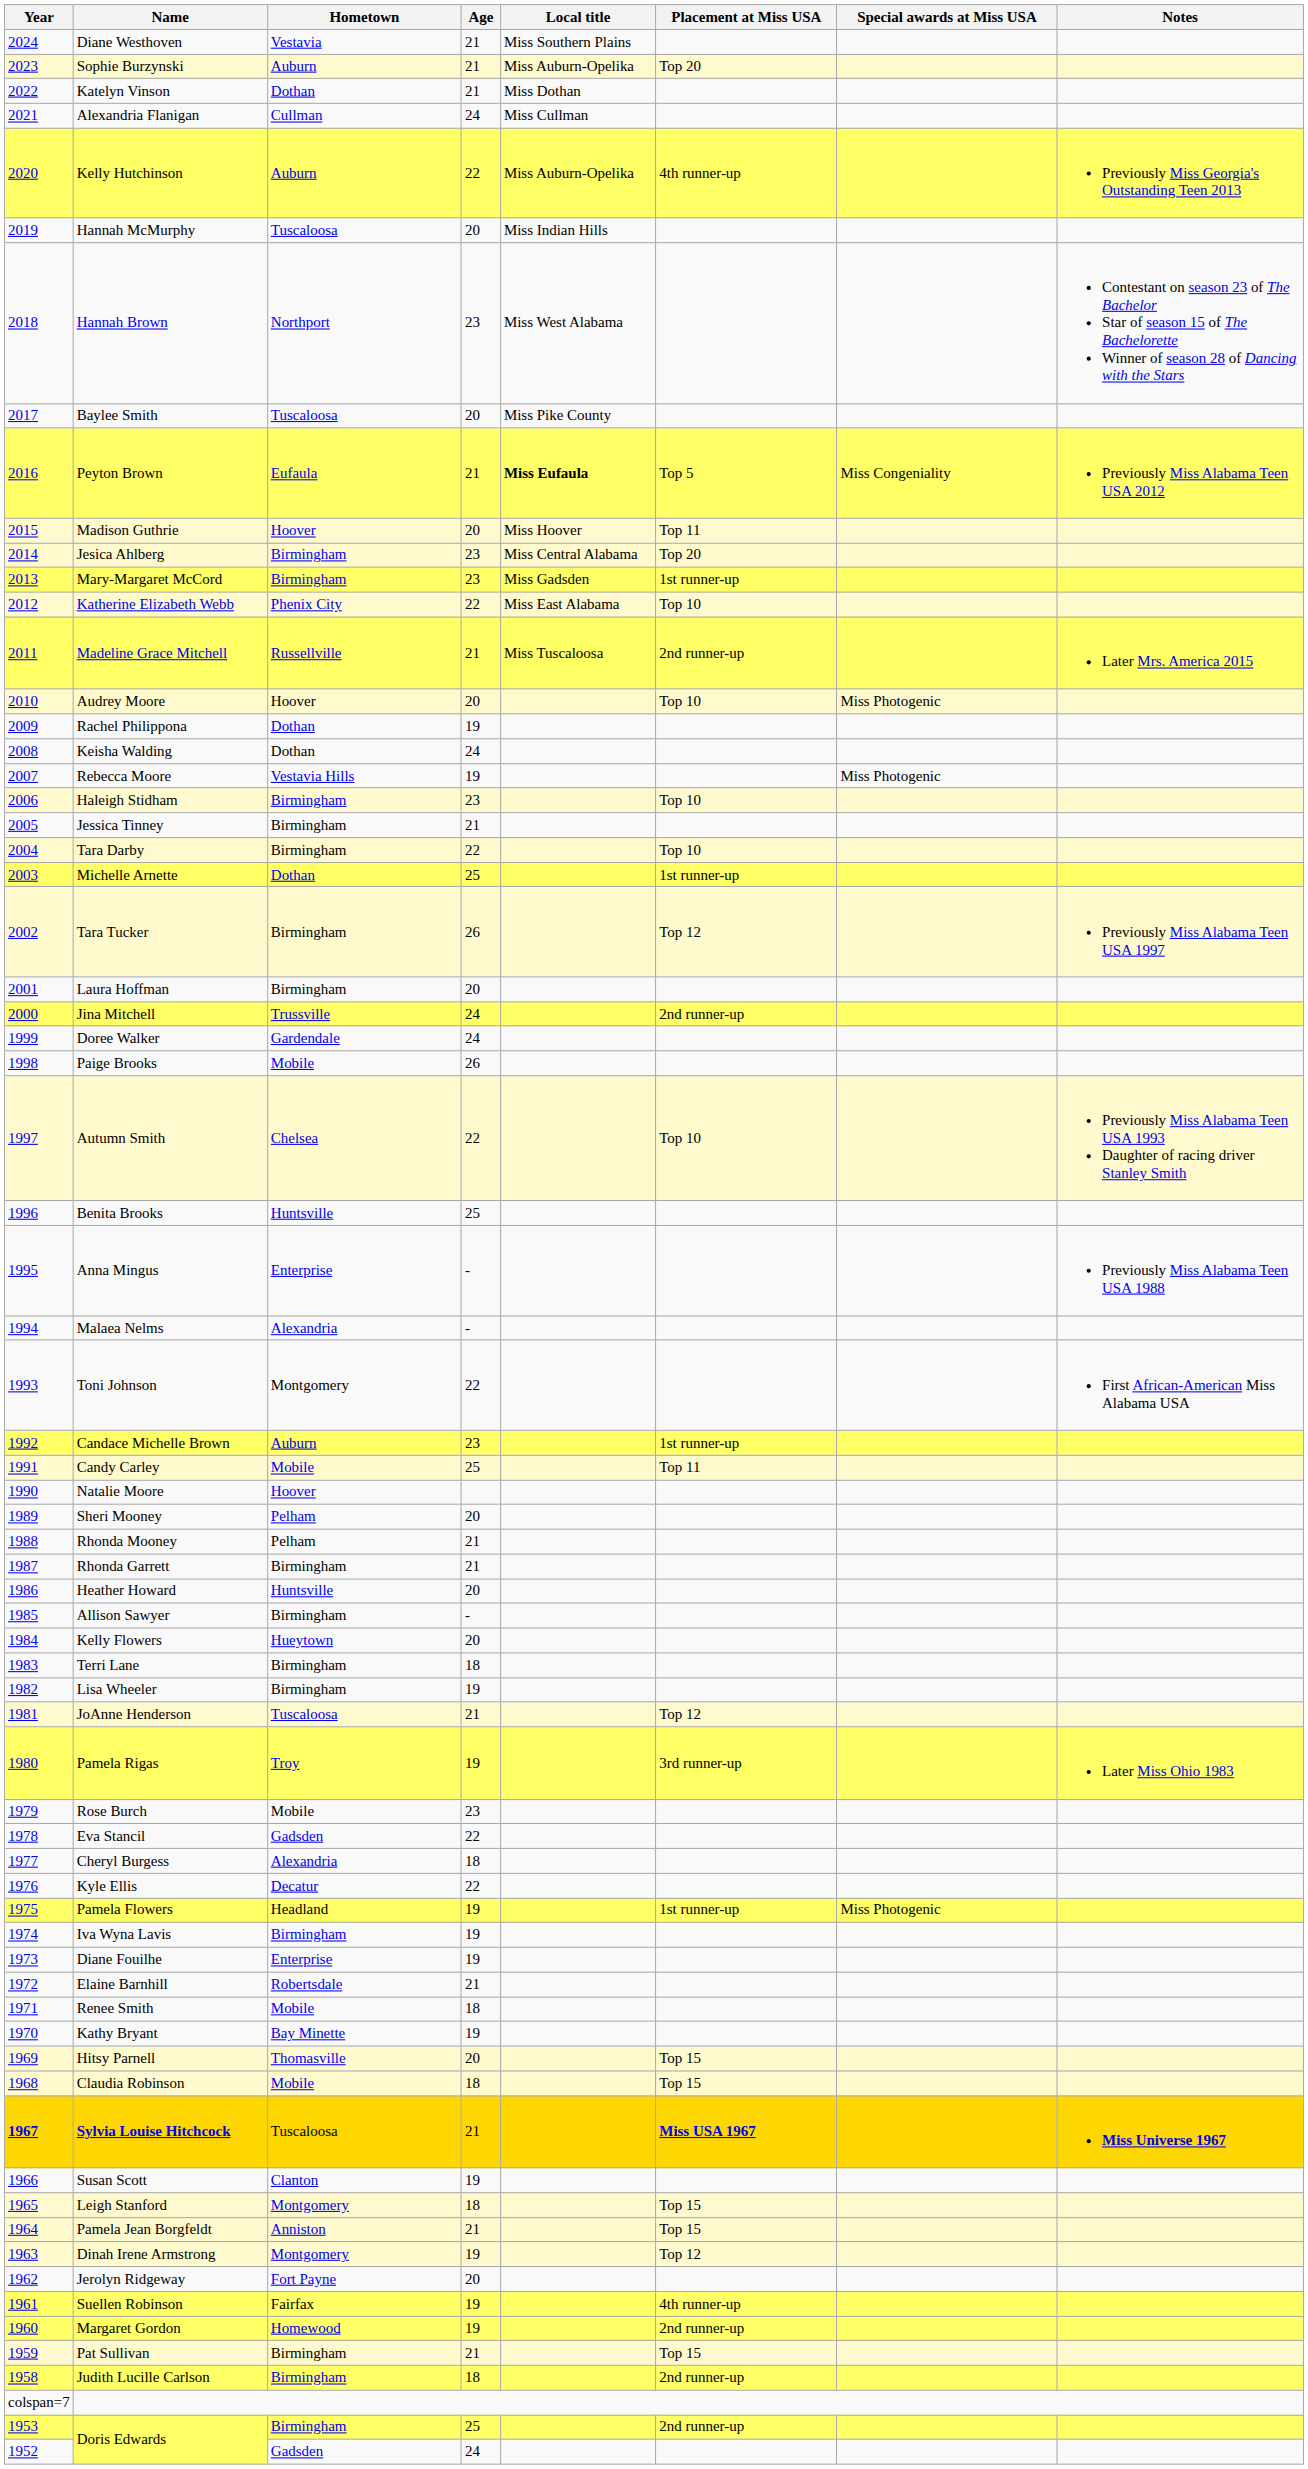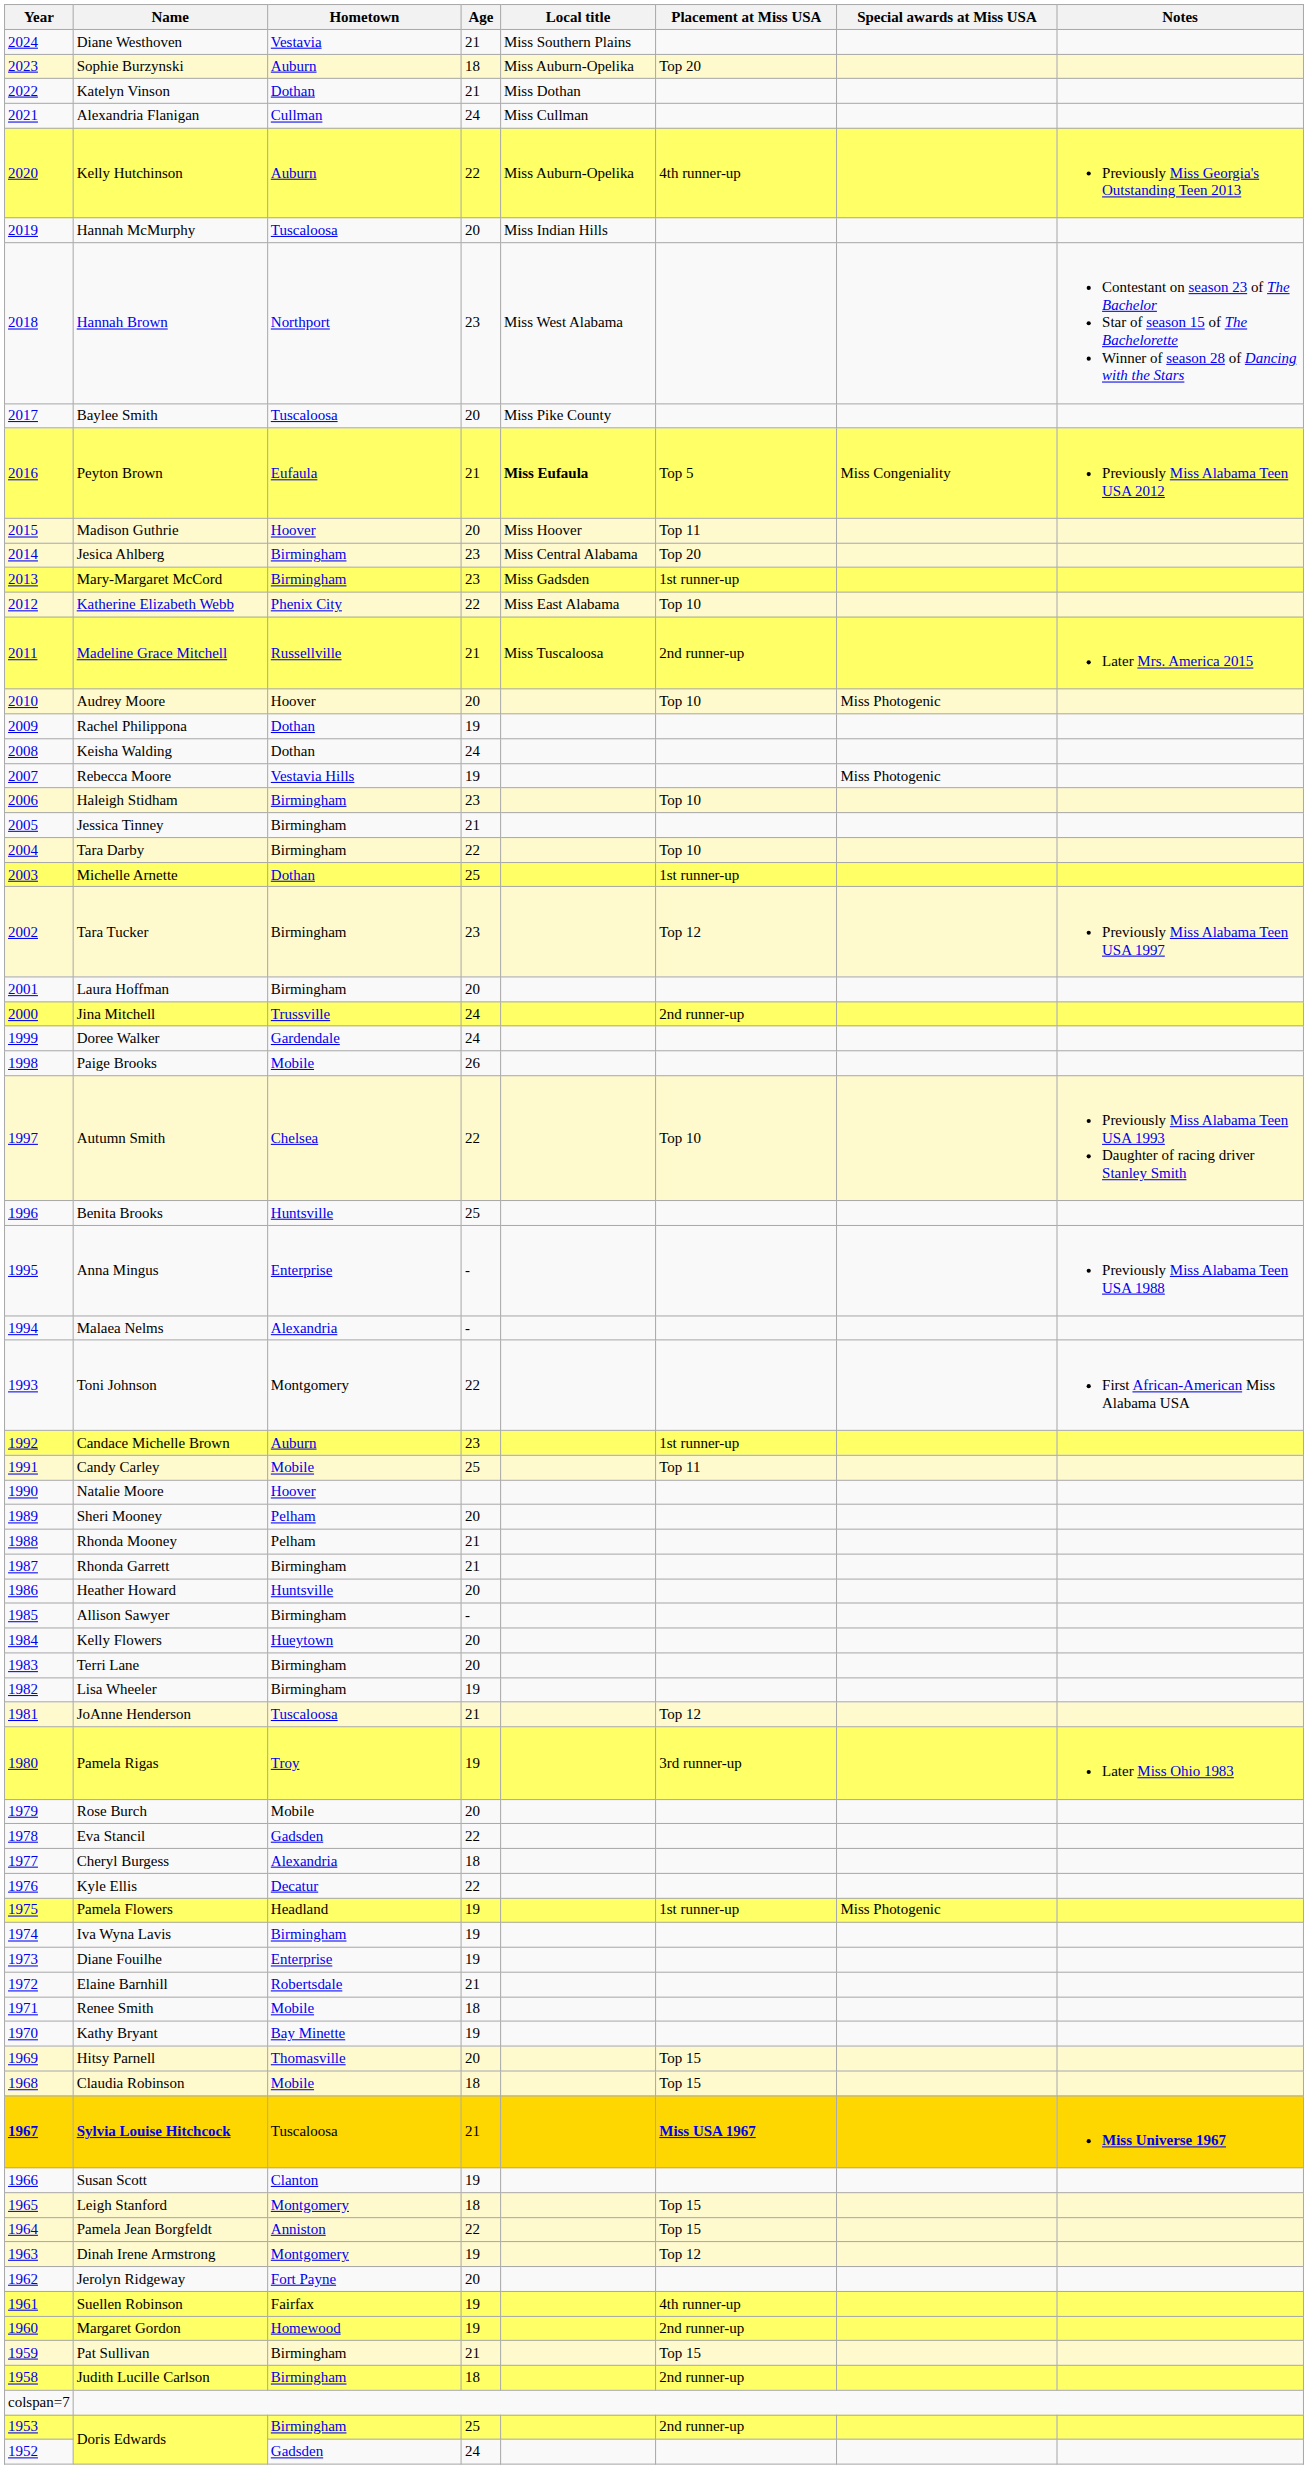(472, 66) 21 -> (472, 66) 18
(472, 932) 26 -> (472, 932) 23
(472, 1665) 18 -> (472, 1665) 20
(472, 1811) 23 -> (472, 1811) 20
(472, 2229) 21 -> (472, 2229) 22
